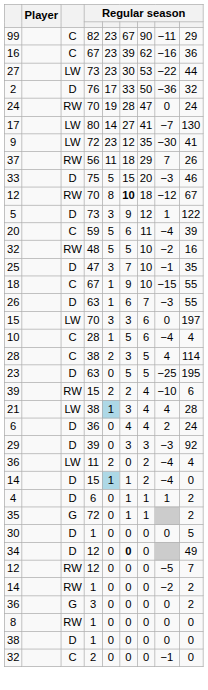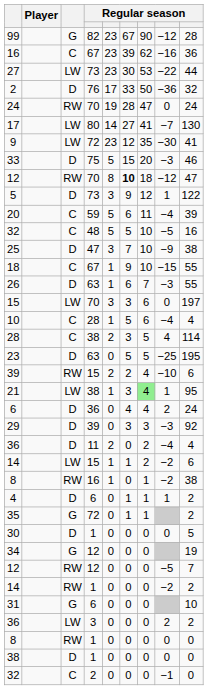(73, 36) C -> (73, 36) G
(167, 36) −11 -> (167, 36) −12
(191, 36) 29 -> (191, 36) 28
- row: (13, 160)
(191, 196) 67 -> (191, 178) 47
(73, 249) RW -> (73, 231) C
(167, 249) −2 -> (167, 231) −5
(167, 267) −1 -> (167, 249) −9
(191, 267) 35 -> (191, 249) 38
(111, 409) lightblue background -> (111, 391) no background
(146, 409) no background -> (146, 391) lightgreen background
(167, 409) 4 -> (167, 391) 1
(191, 409) 28 -> (191, 391) 95
(73, 462) LW -> (73, 444) D
(73, 480) D -> (73, 462) LW
(111, 480) lightblue background -> (111, 462) no background
(167, 480) −4 -> (167, 462) −2
(191, 480) 0 -> (191, 462) 6
+ row: (13, 480)
(73, 551) D -> (73, 551) G
(128, 551) bold -> (128, 551) normal
(191, 551) 49 -> (191, 551) 19
+ row: (13, 604)
(73, 604) G -> (73, 622) LW
(167, 604) 0 -> (167, 622) 2
